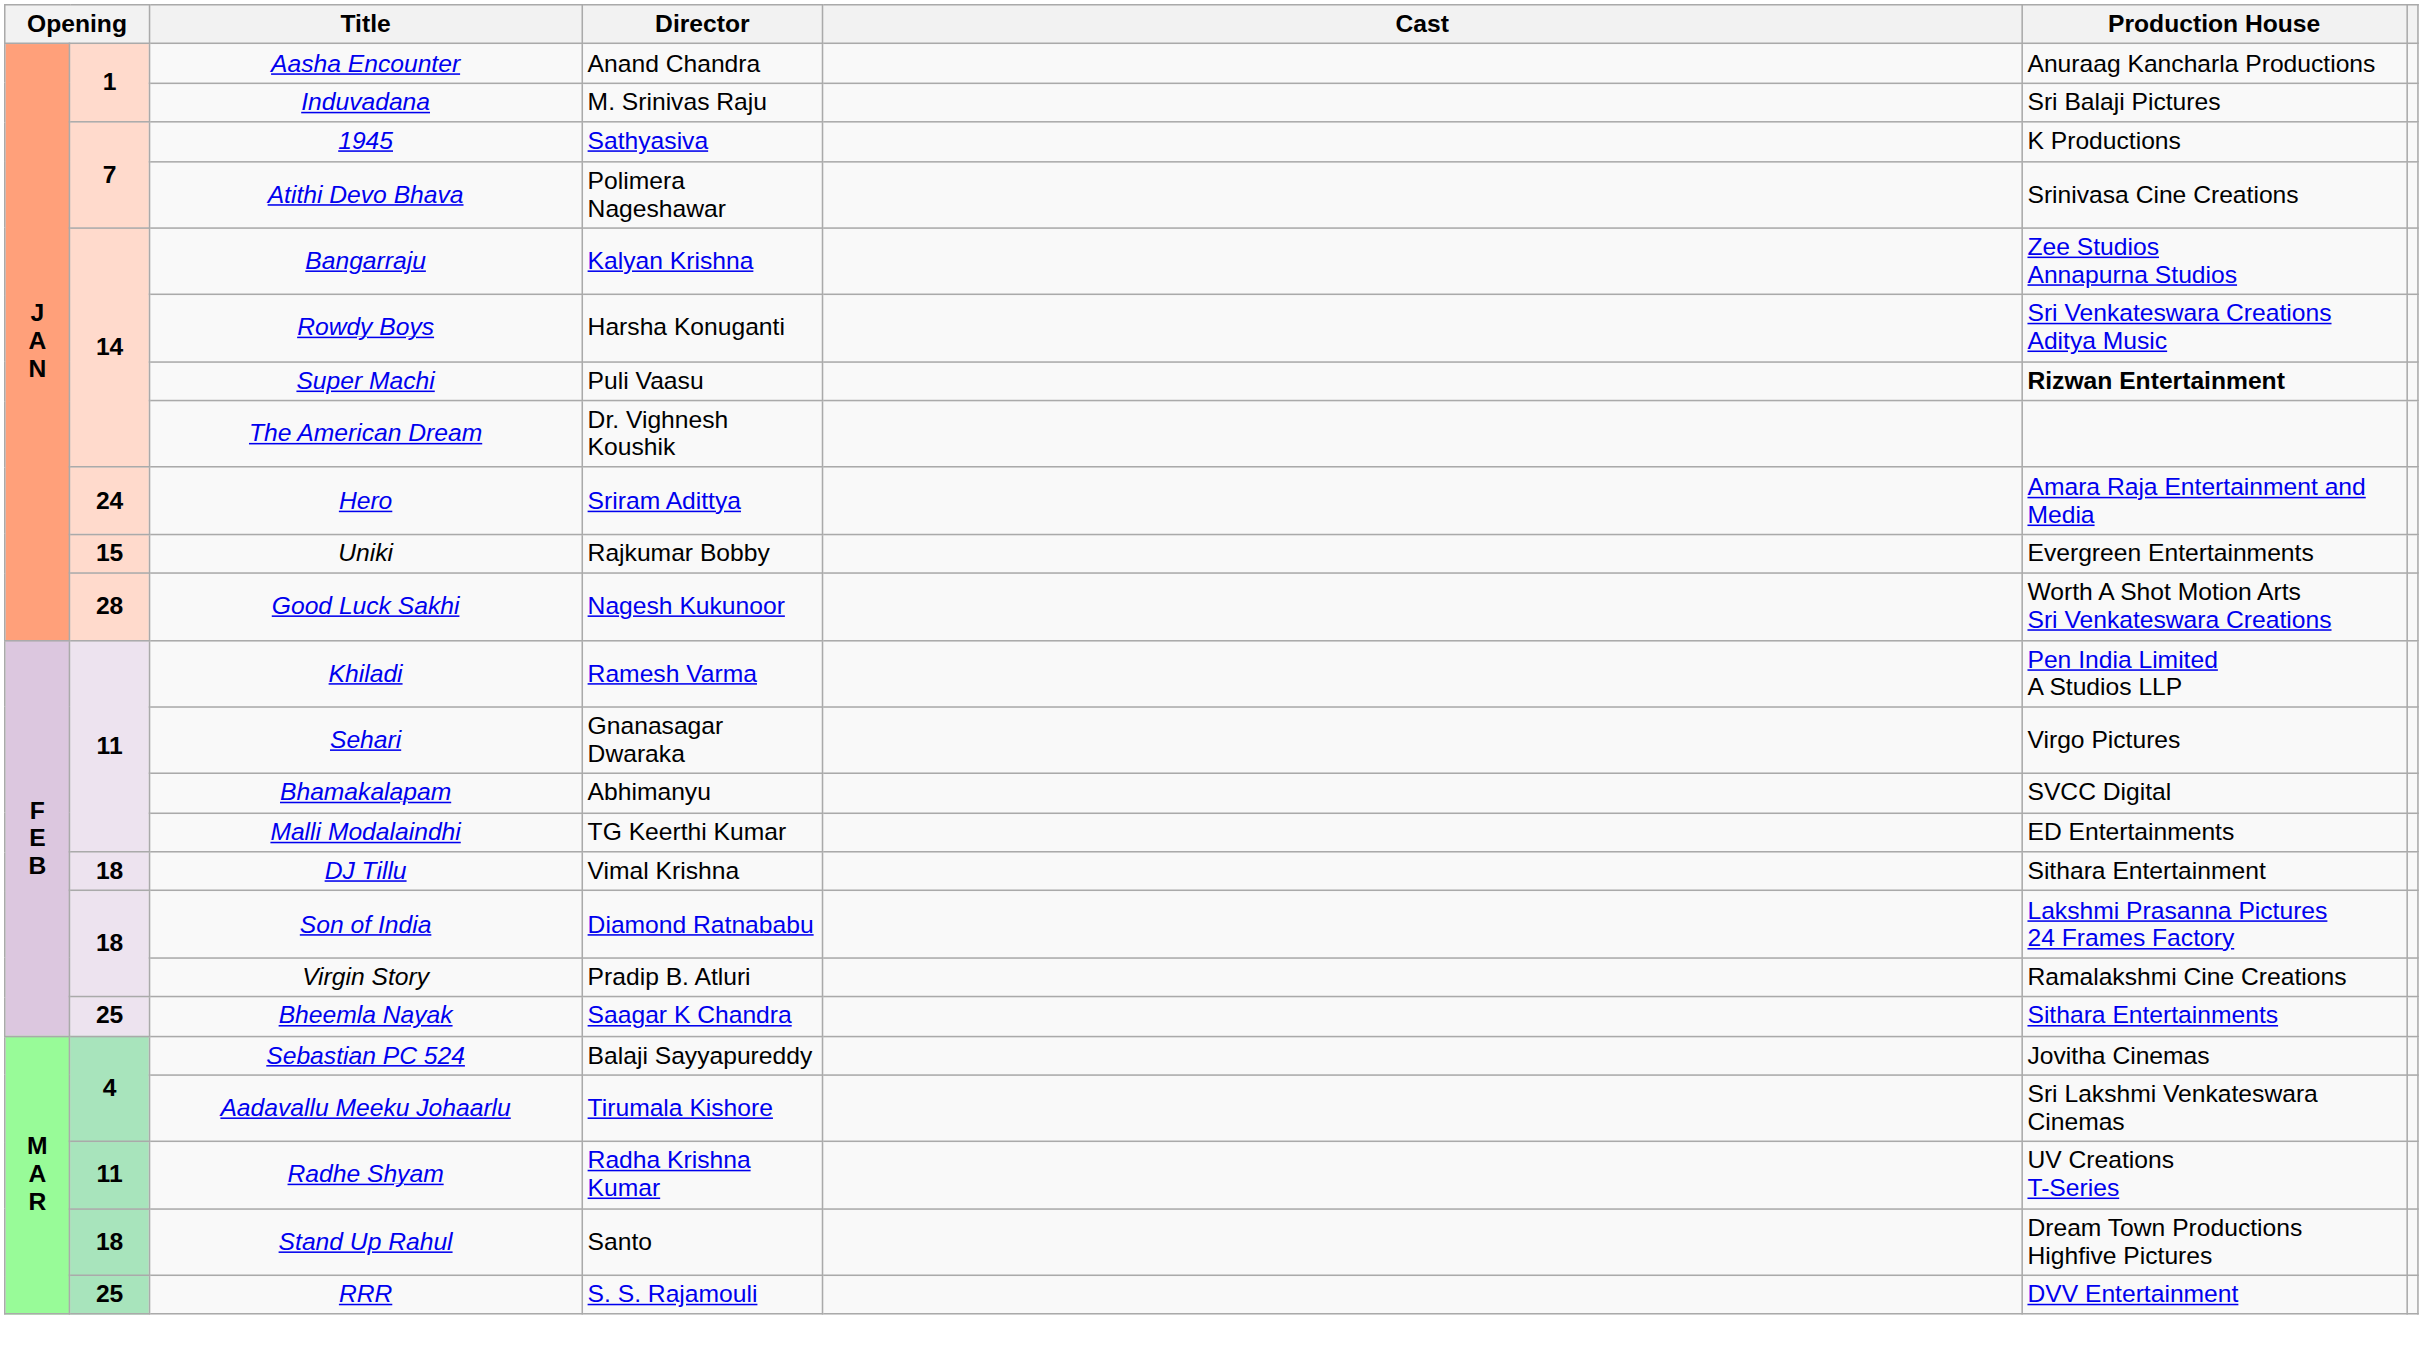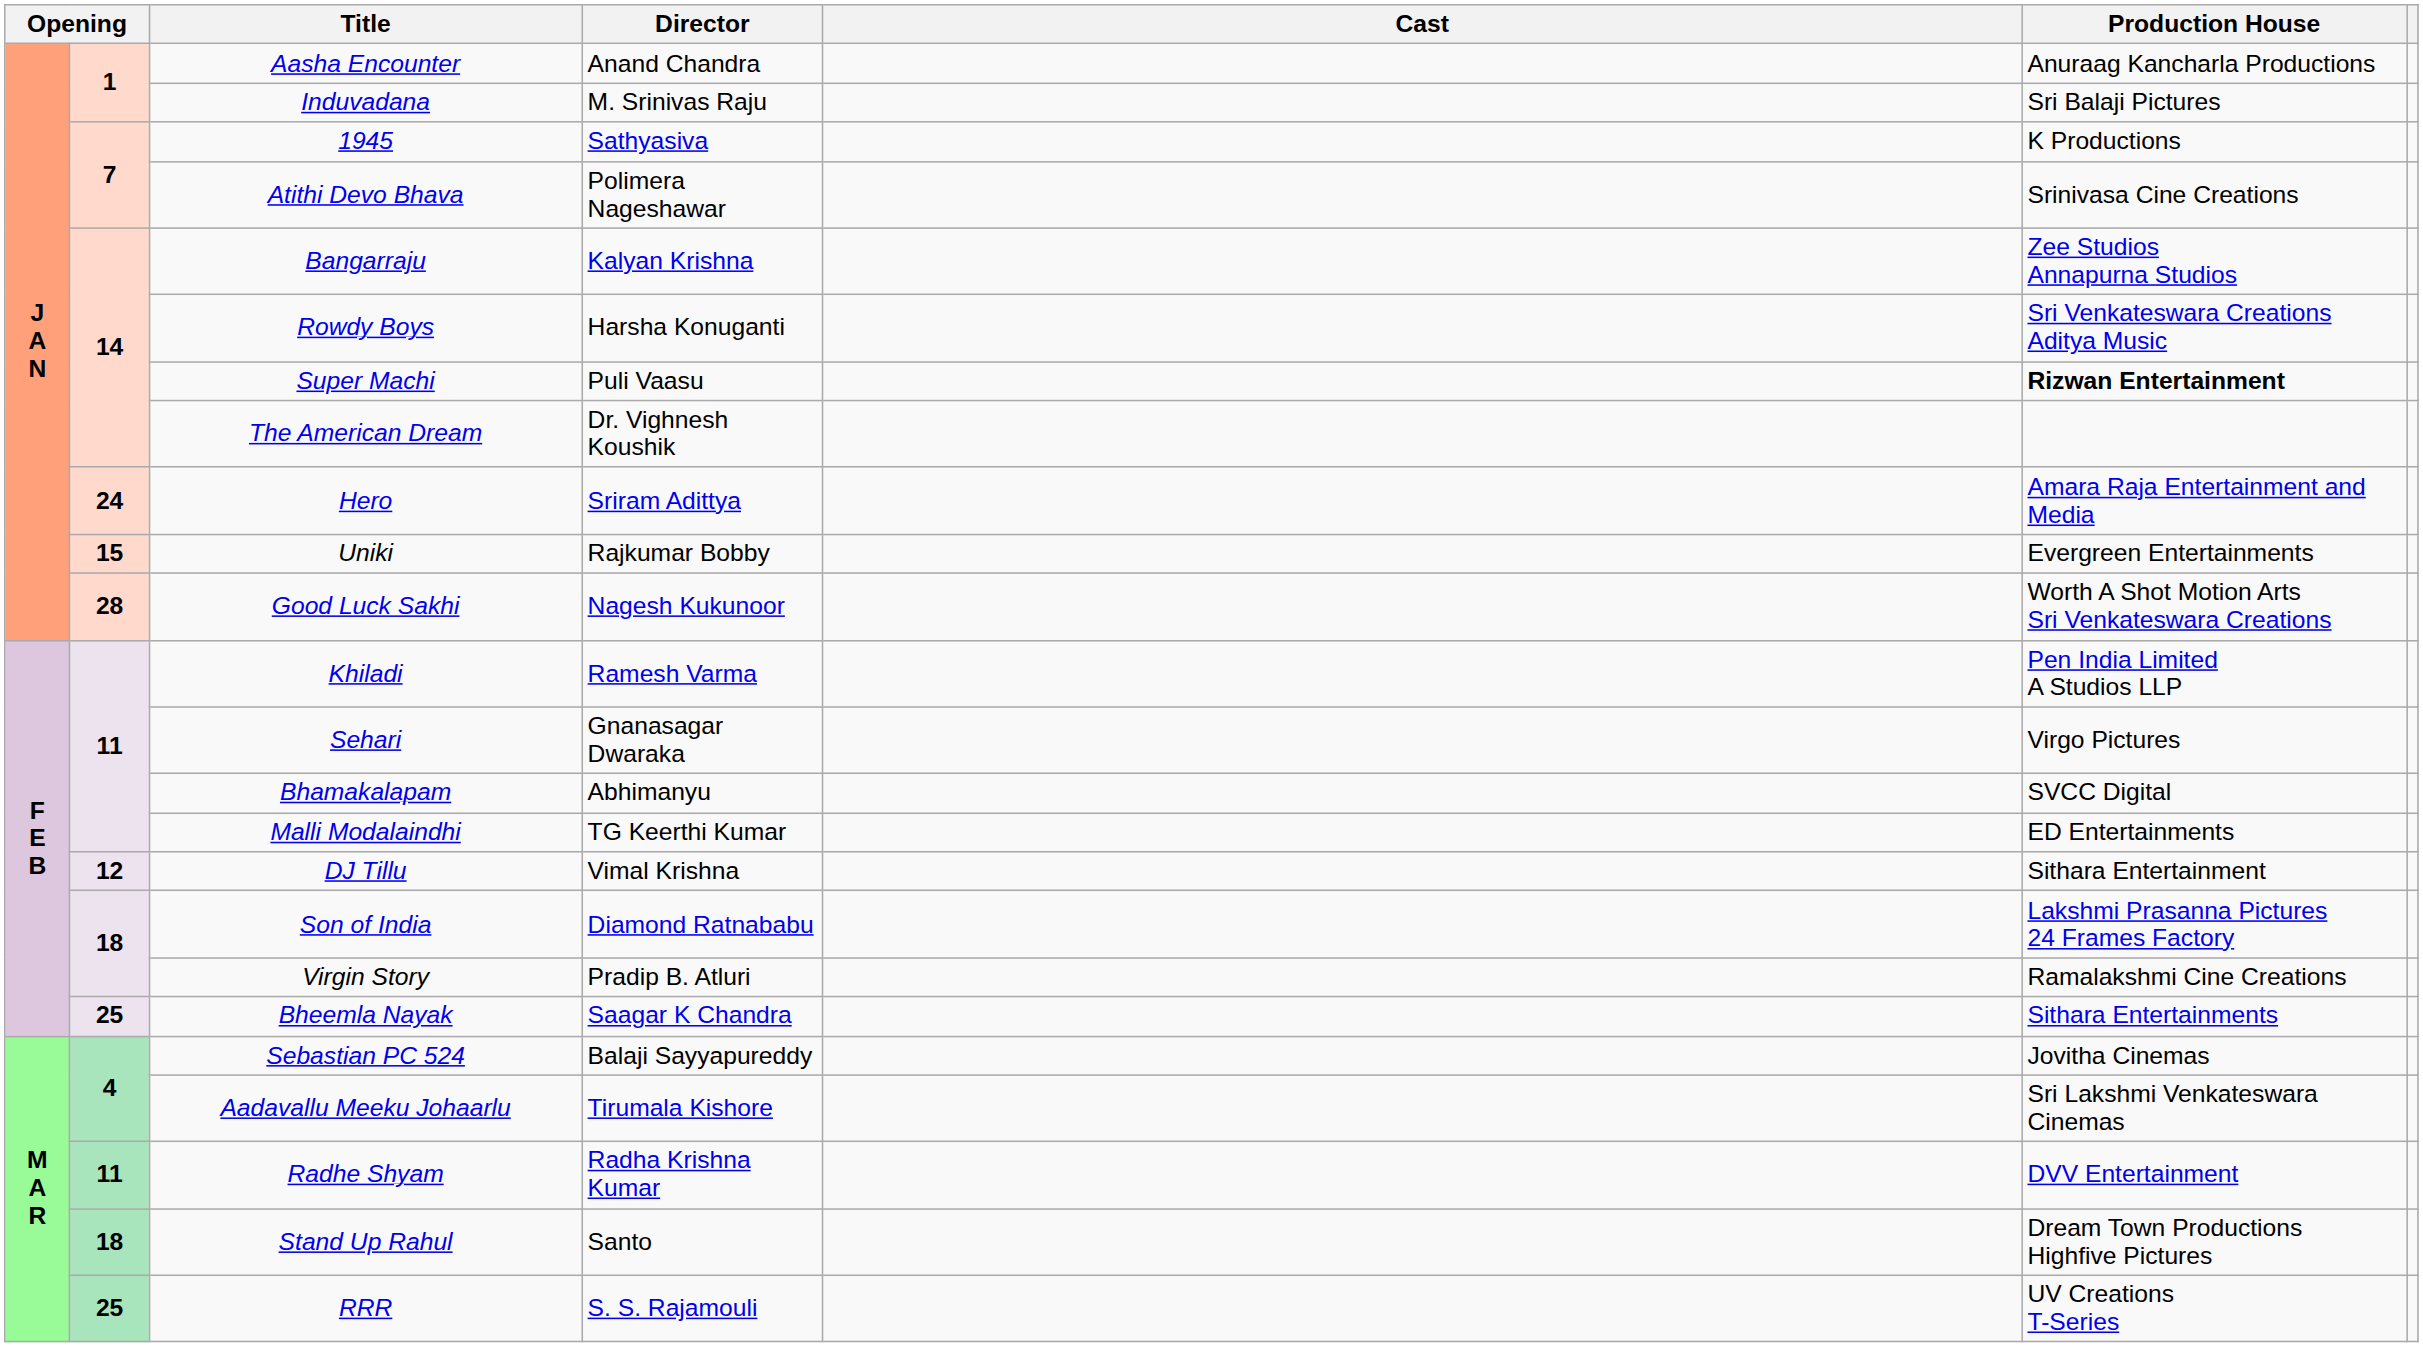(110, 871) 18 -> (110, 871) 12
(2101, 1174) UV Creations T-Series -> (2133, 1174) DVV Entertainment
(2133, 1294) DVV Entertainment -> (2101, 1308) UV Creations T-Series
